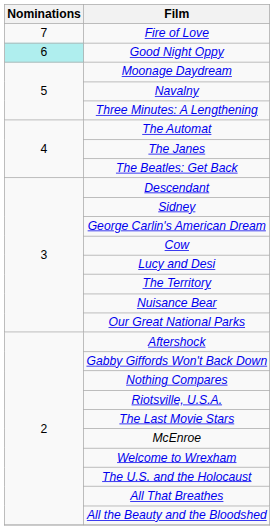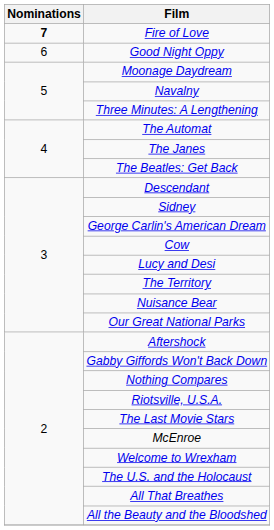(44, 33) normal -> (44, 33) bold
(44, 52) paleturquoise background -> (44, 52) no background
